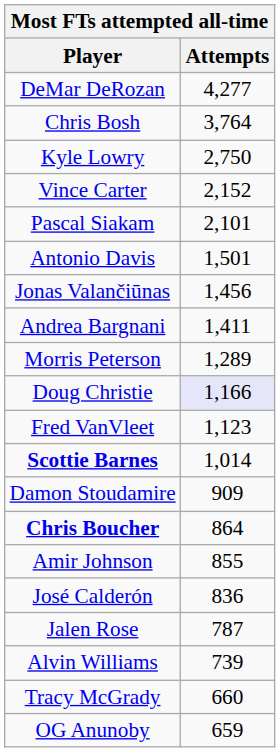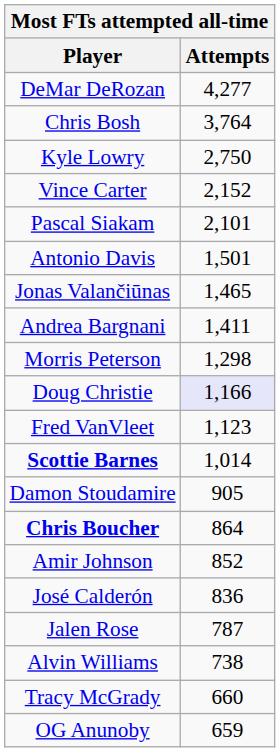(227, 291) 1,456 -> (227, 291) 1,465
(227, 358) 1,289 -> (227, 358) 1,298
(227, 493) 909 -> (227, 493) 905
(227, 561) 855 -> (227, 561) 852
(227, 662) 739 -> (227, 662) 738
